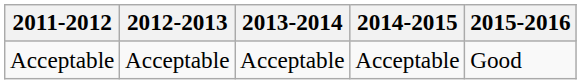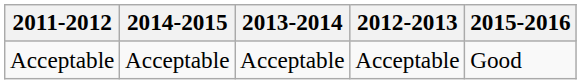columns swapped: (177, 22) <-> (407, 22)
